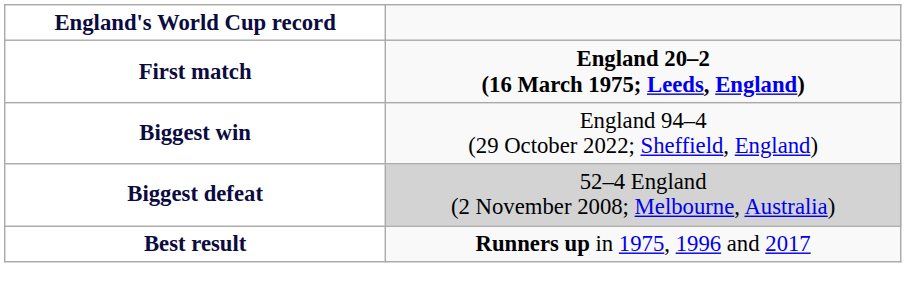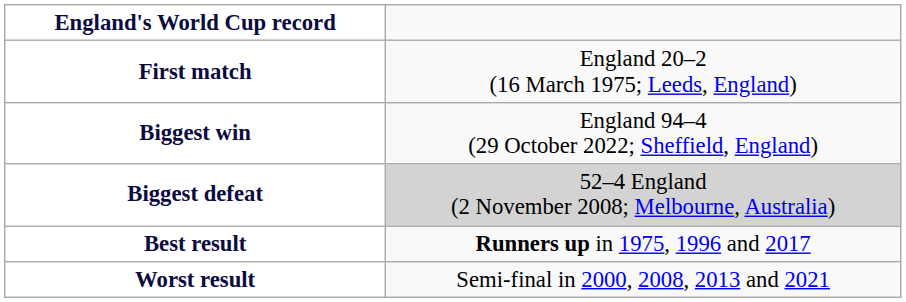(643, 71) bold -> (643, 71) normal
+ row: (195, 279)
